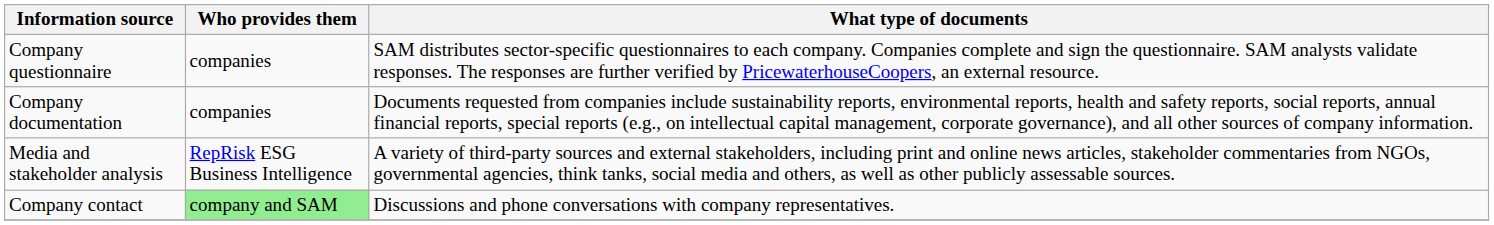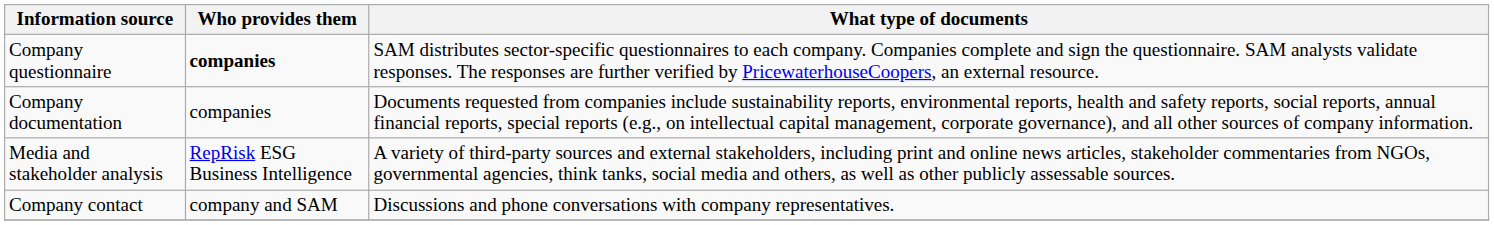(230, 60) normal -> (232, 60) bold
(264, 204) lightgreen background -> (264, 204) no background
